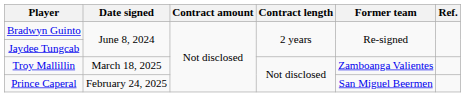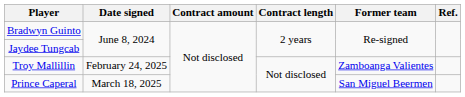(127, 65) March 18, 2025 -> (127, 65) February 24, 2025
(127, 83) February 24, 2025 -> (127, 83) March 18, 2025
